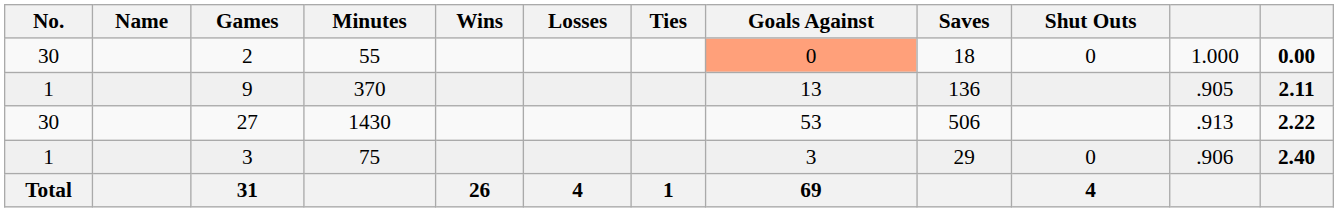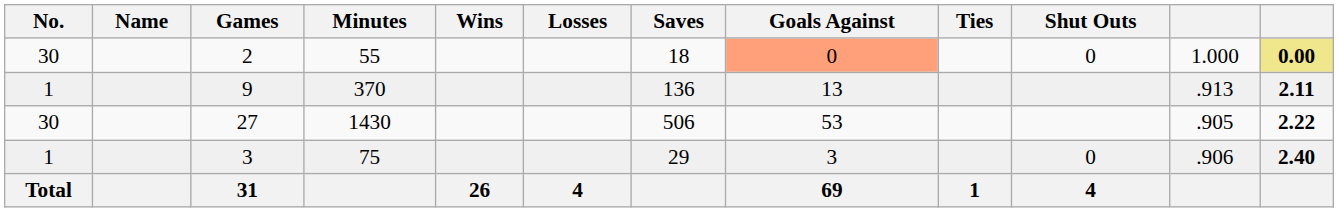columns swapped: (668, 21) <-> (964, 21)
(1297, 55) no background -> (1297, 55) khaki background
(1215, 88) .905 -> (1215, 88) .913
(1215, 122) .913 -> (1215, 122) .905
